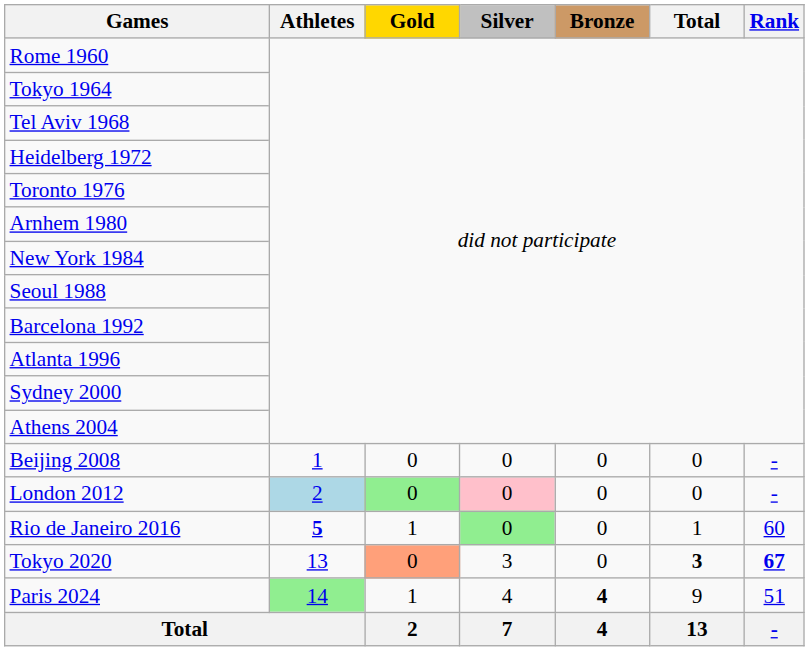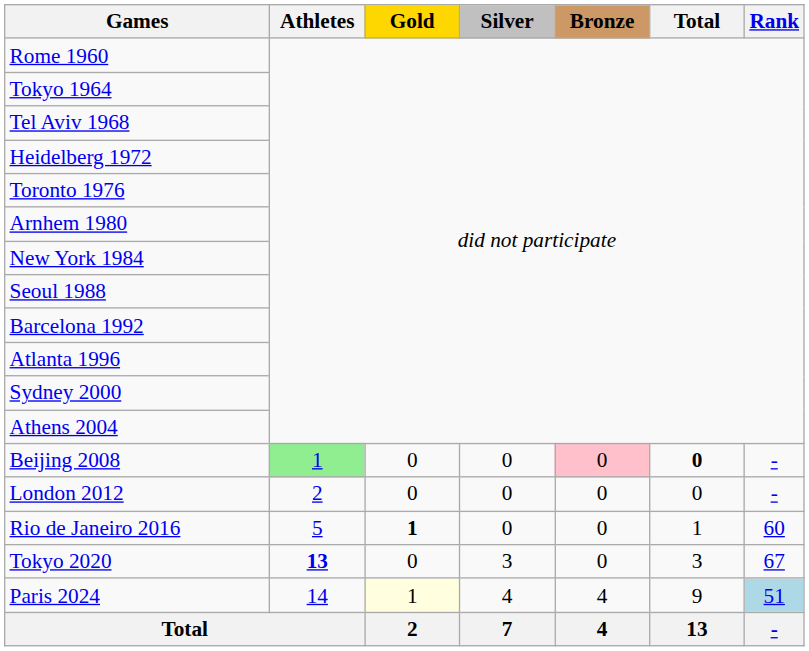(317, 460) no background -> (317, 460) lightgreen background
(602, 460) no background -> (602, 460) pink background
(697, 460) normal -> (697, 460) bold
(317, 493) lightblue background -> (317, 493) no background
(412, 493) lightgreen background -> (412, 493) no background
(507, 493) pink background -> (507, 493) no background
(317, 527) bold -> (317, 527) normal
(412, 527) normal -> (412, 527) bold
(507, 527) lightgreen background -> (507, 527) no background
(317, 561) normal -> (317, 561) bold
(412, 561) lightsalmon background -> (412, 561) no background
(697, 561) bold -> (697, 561) normal
(774, 561) bold -> (774, 561) normal
(317, 595) lightgreen background -> (317, 595) no background
(412, 595) no background -> (412, 595) lightyellow background
(602, 595) bold -> (602, 595) normal
(774, 595) no background -> (774, 595) lightblue background
